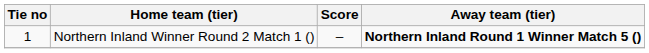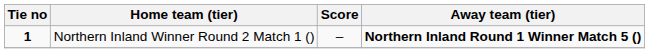(27, 36) normal -> (27, 36) bold
